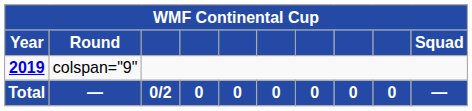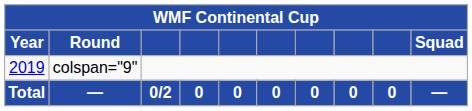(27, 68) bold -> (27, 68) normal
